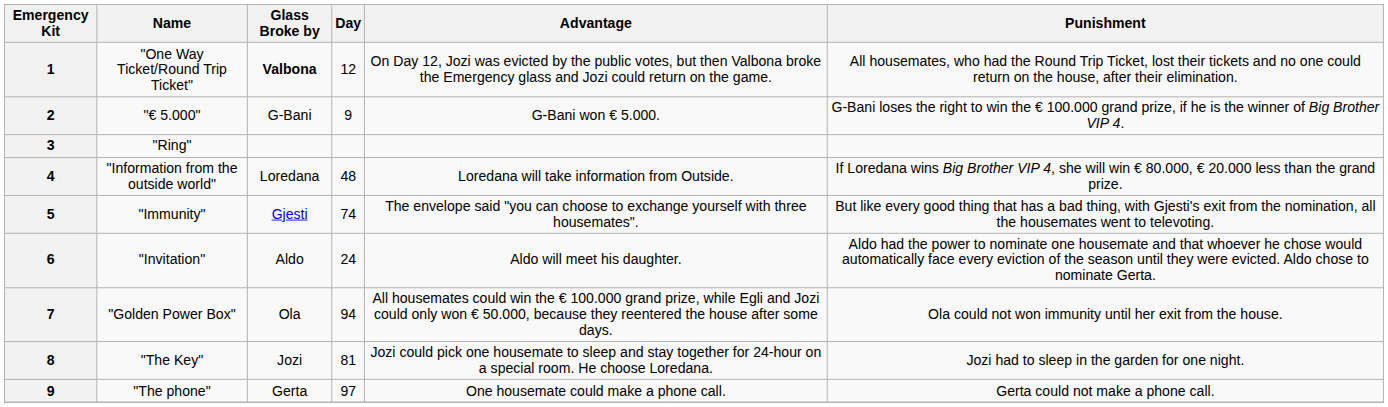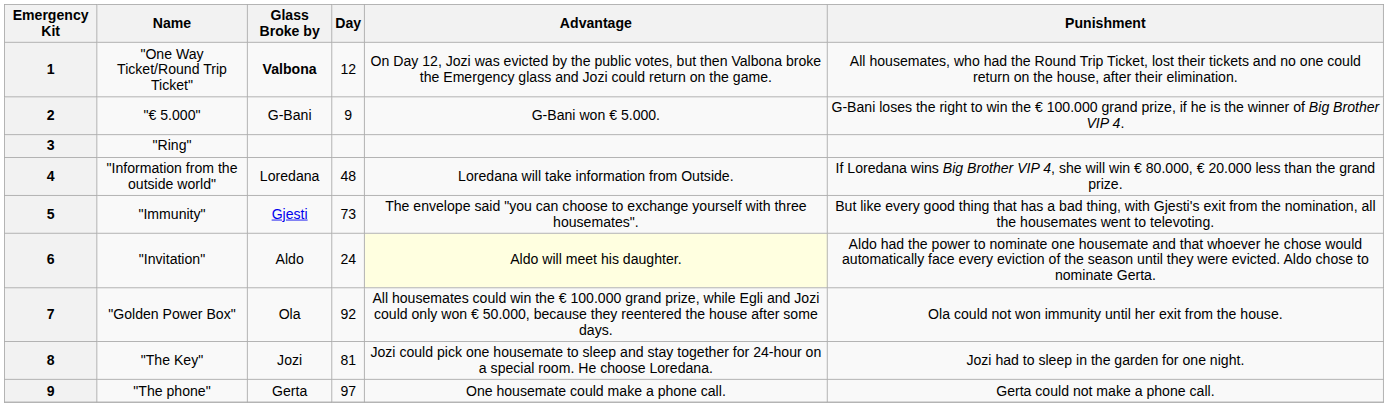(348, 214) 74 -> (348, 214) 73
(596, 260) no background -> (596, 260) lightyellow background
(348, 314) 94 -> (348, 314) 92
